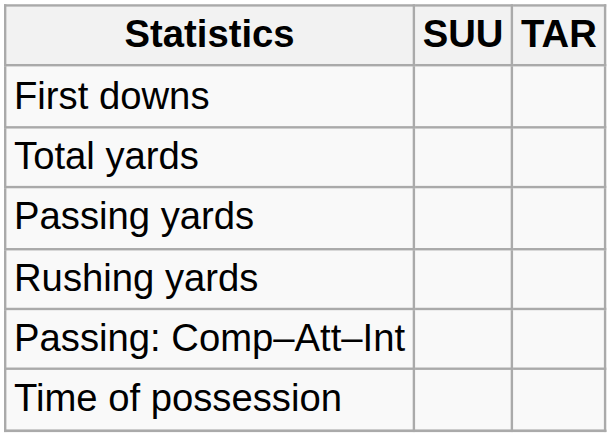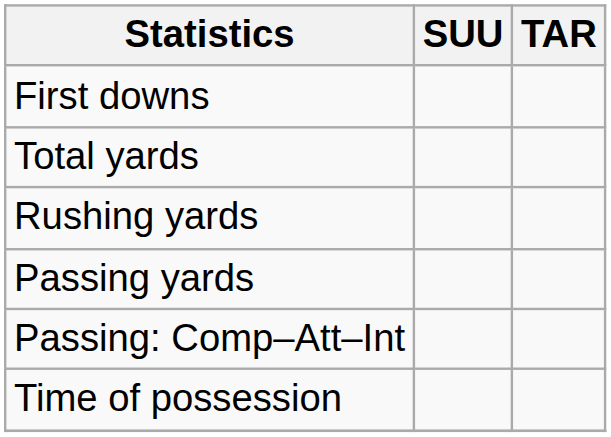rows swapped: (136, 277) <-> (134, 217)
